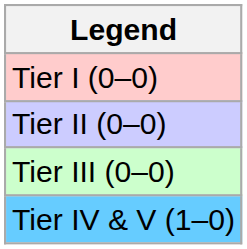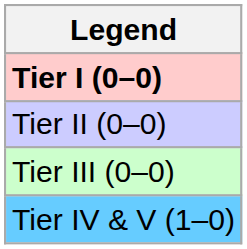(85, 77) normal -> (87, 77) bold
